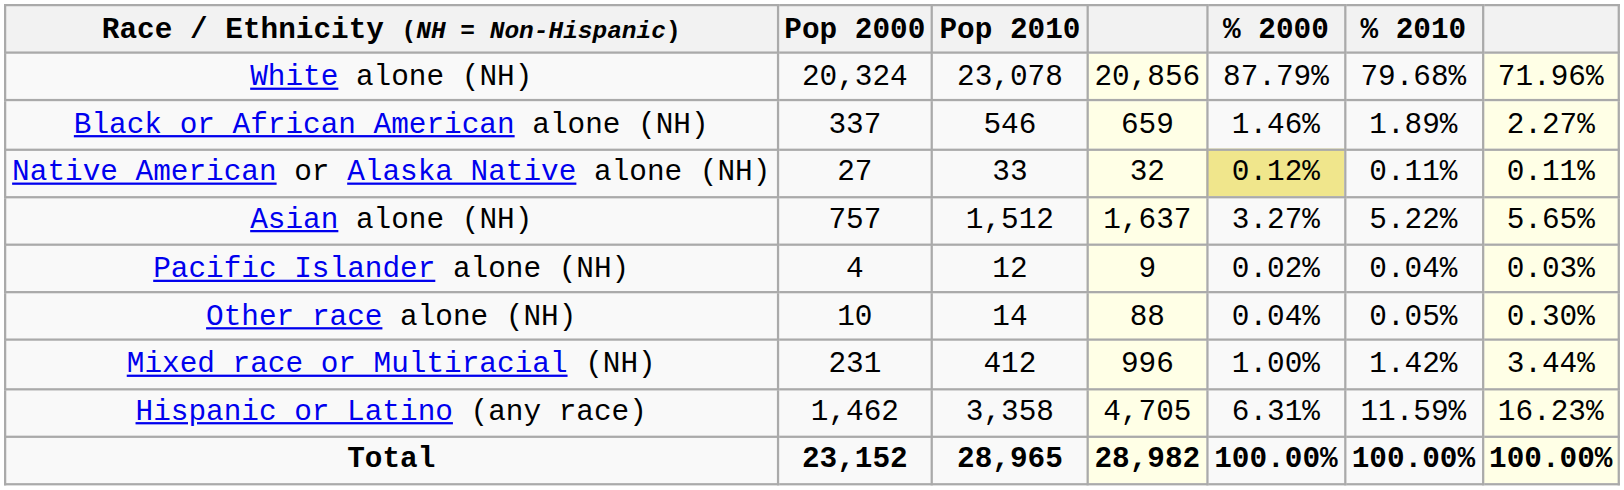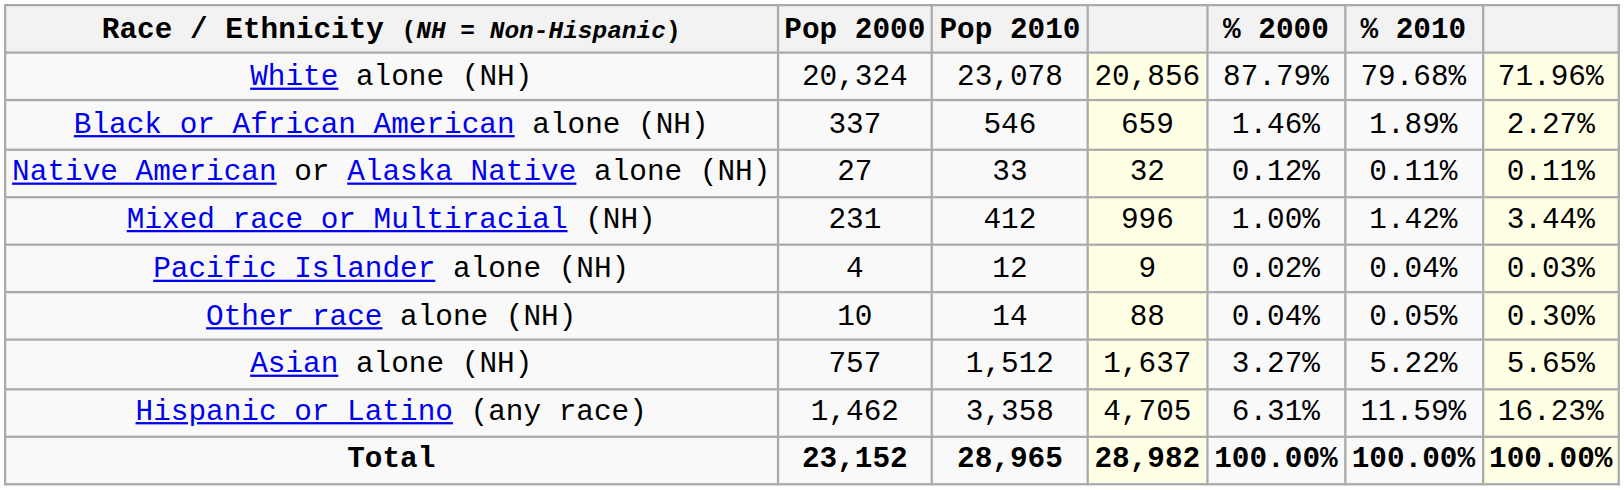(1276, 173) khaki background -> (1276, 173) no background
rows swapped: (391, 221) <-> (391, 364)
